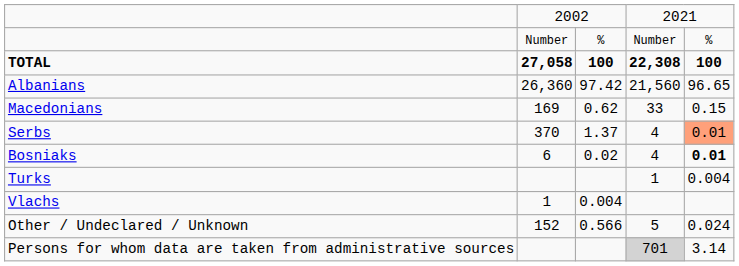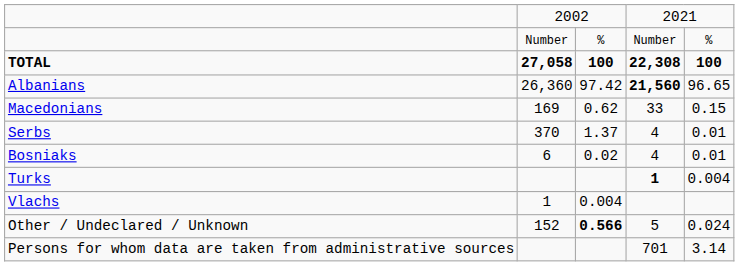(655, 86) normal -> (655, 86) bold
(709, 133) lightsalmon background -> (709, 133) no background
(709, 156) bold -> (709, 156) normal
(655, 179) normal -> (655, 179) bold
(601, 226) normal -> (601, 226) bold
(655, 249) lightgrey background -> (655, 249) no background
